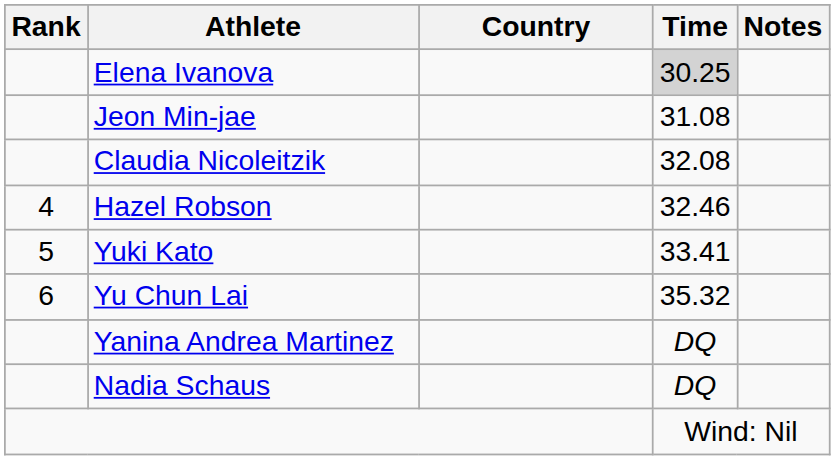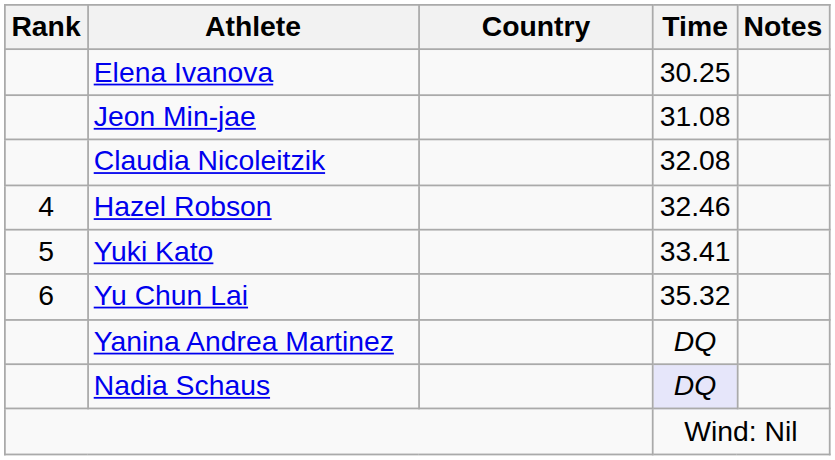(695, 71) lightgrey background -> (695, 71) no background
(695, 386) no background -> (695, 386) lavender background
